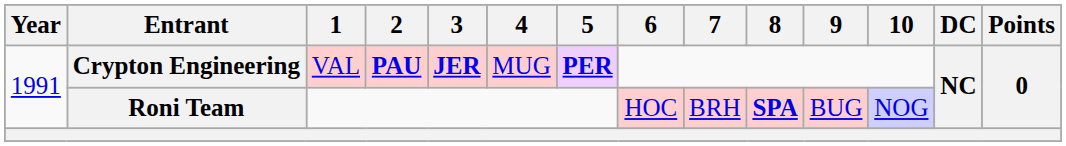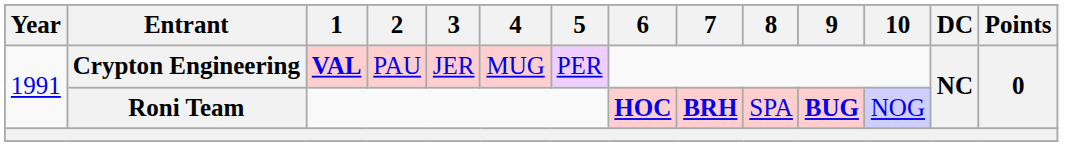(336, 66) normal -> (337, 66) bold
(397, 66) bold -> (397, 66) normal
(457, 66) bold -> (454, 66) normal
(588, 66) bold -> (580, 66) normal
(651, 107) normal -> (643, 107) bold
(715, 107) normal -> (710, 107) bold
(775, 107) bold -> (771, 107) normal
(836, 107) normal -> (832, 107) bold
